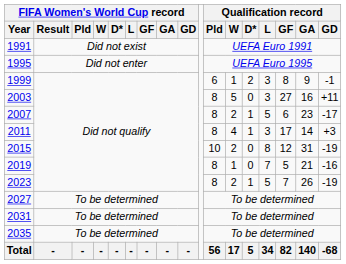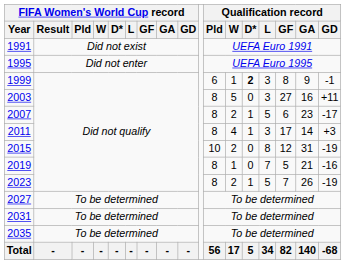(251, 81) normal -> (251, 81) bold
